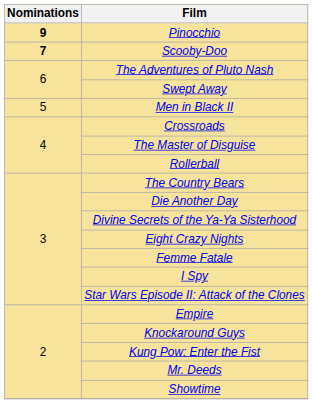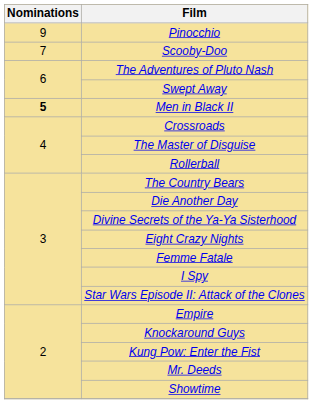(43, 32) bold -> (43, 32) normal
(43, 51) bold -> (43, 51) normal
(43, 107) normal -> (43, 107) bold
